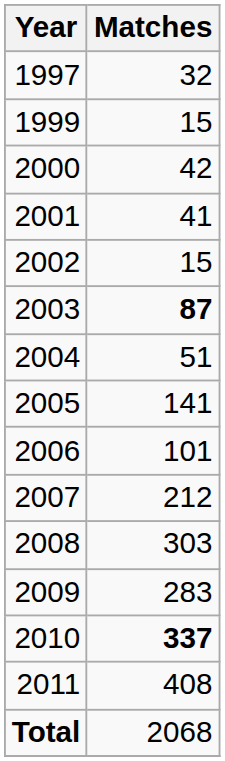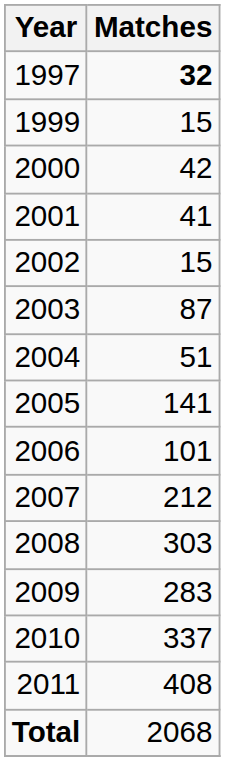(196, 74) normal -> (196, 74) bold
(196, 309) bold -> (196, 309) normal
(188, 638) bold -> (188, 638) normal
